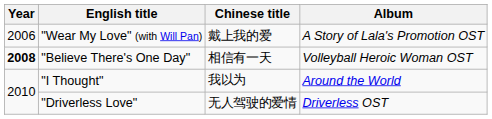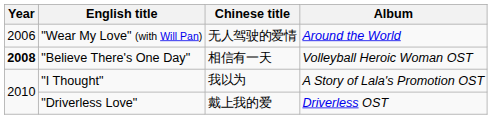(240, 35) 戴上我的爱 -> (252, 35) 无人驾驶的爱情
(393, 35) A Story of Lala's Promotion OST -> (352, 35) Around the World
(352, 80) Around the World -> (393, 80) A Story of Lala's Promotion OST
(252, 102) 无人驾驶的爱情 -> (240, 102) 戴上我的爱
